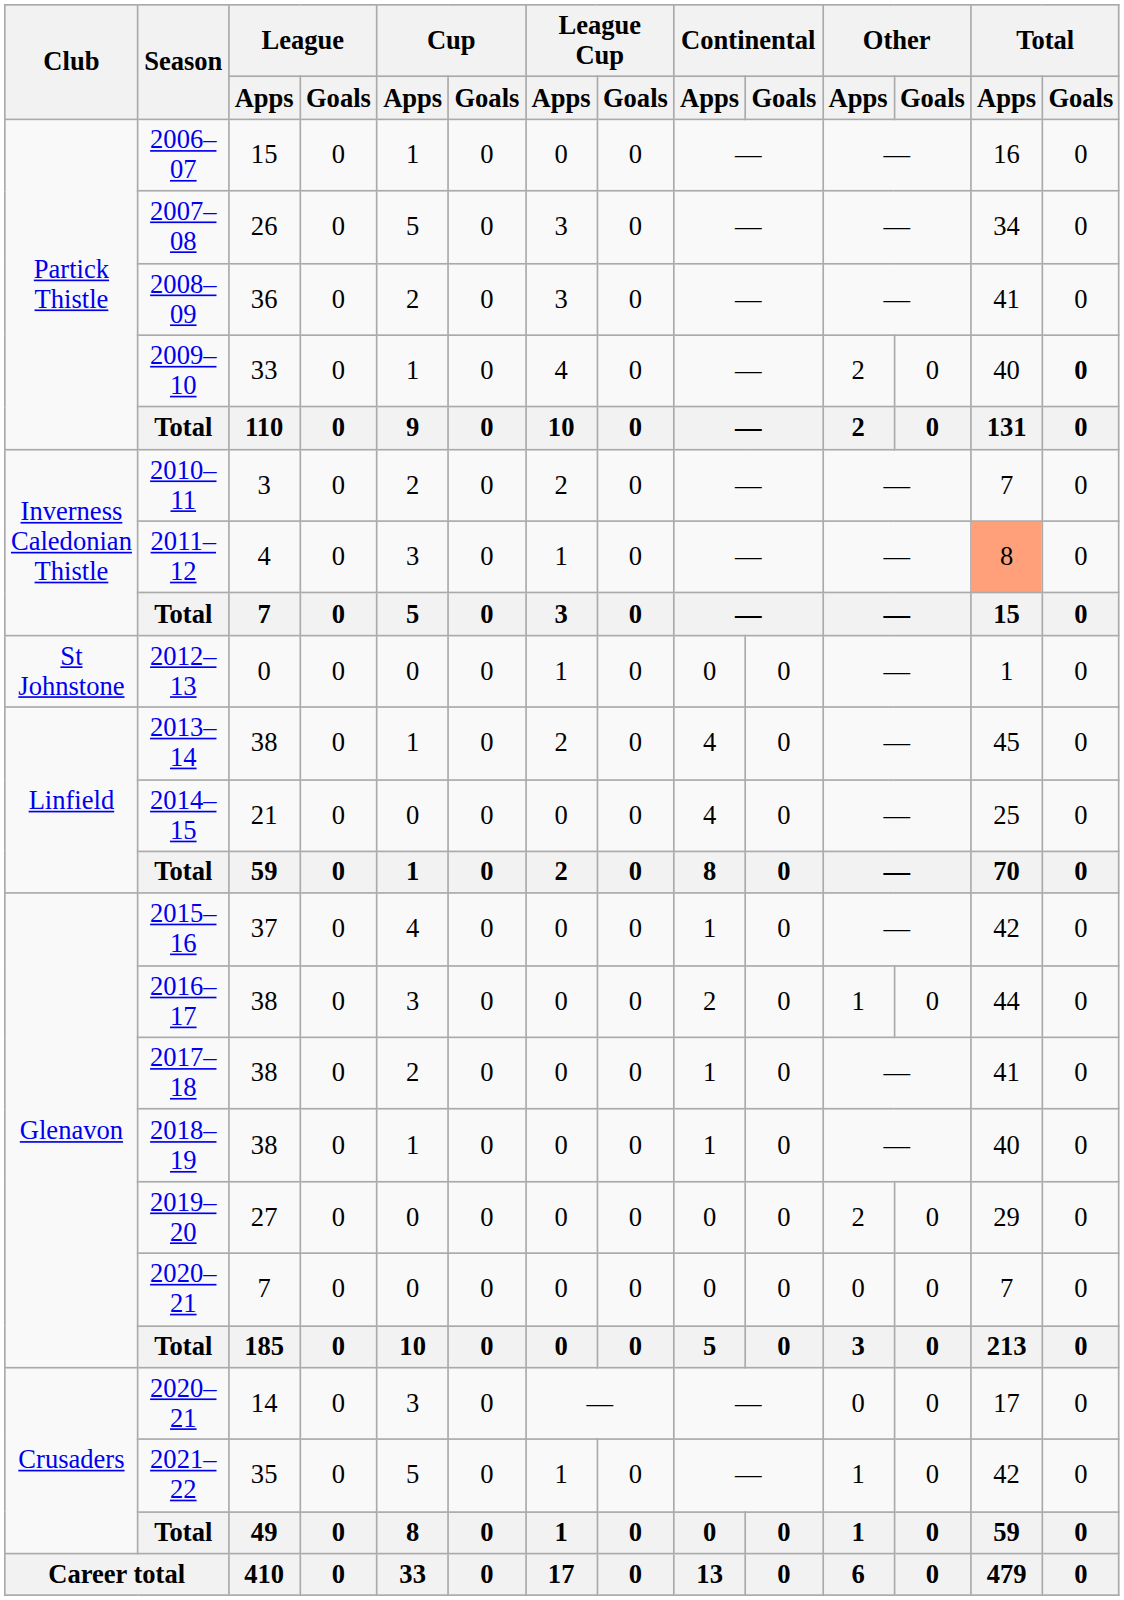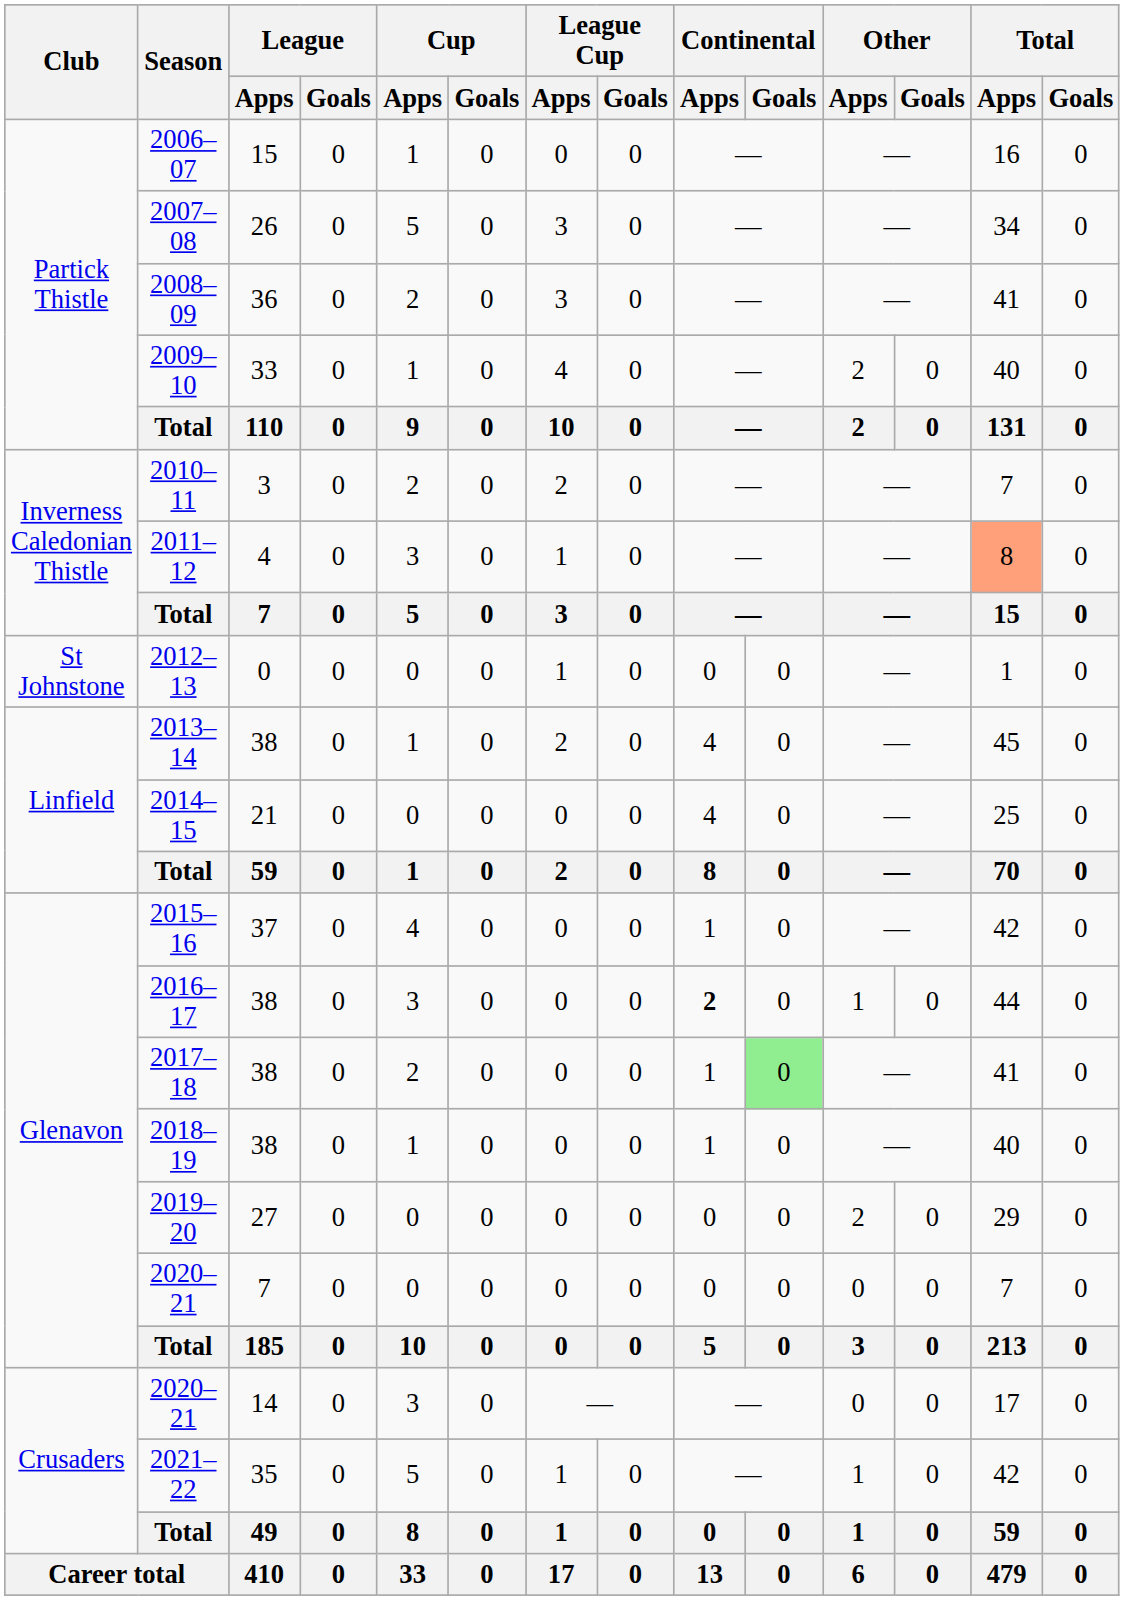(1081, 370) bold -> (1081, 370) normal
(710, 1001) normal -> (710, 1001) bold
(784, 1073) no background -> (784, 1073) lightgreen background
